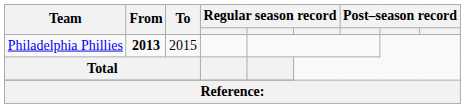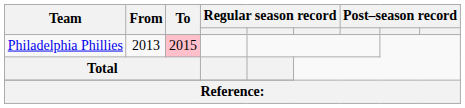(146, 45) bold -> (146, 45) normal
(183, 45) no background -> (183, 45) pink background
